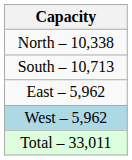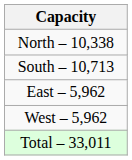(66, 117) lightblue background -> (66, 117) no background
